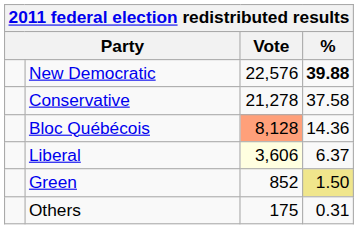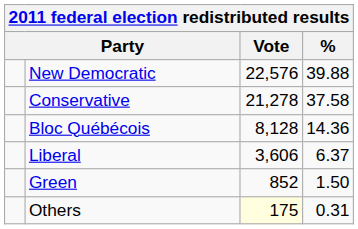(328, 73) bold -> (328, 73) normal
(277, 127) lightsalmon background -> (277, 127) no background
(277, 155) lightyellow background -> (277, 155) no background
(333, 182) khaki background -> (333, 182) no background
(284, 210) no background -> (284, 210) lightyellow background
